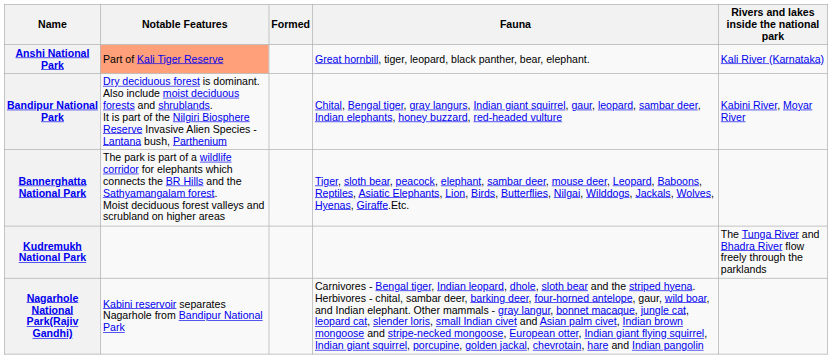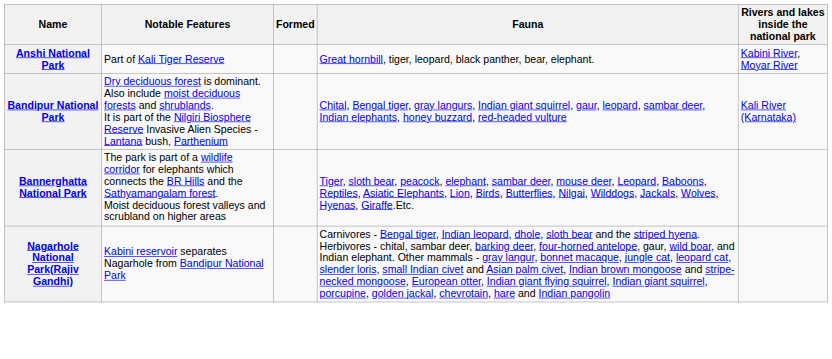(163, 59) lightsalmon background -> (164, 59) no background
(772, 59) Kali River (Karnataka) -> (770, 59) Kabini River, Moyar River
(767, 111) Kabini River, Moyar River -> (768, 111) Kali River (Karnataka)
- row: (52, 252)
